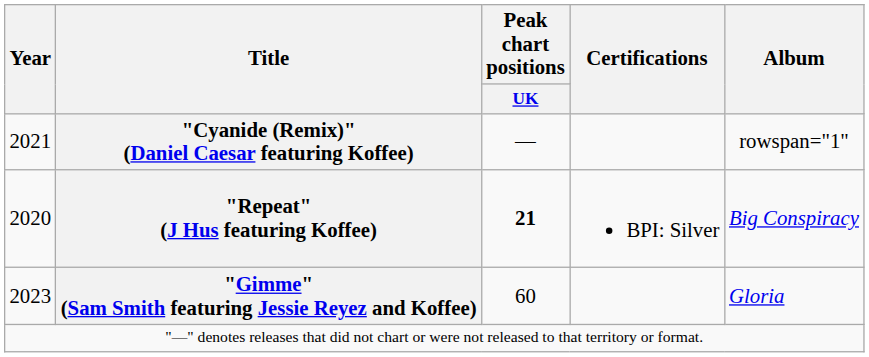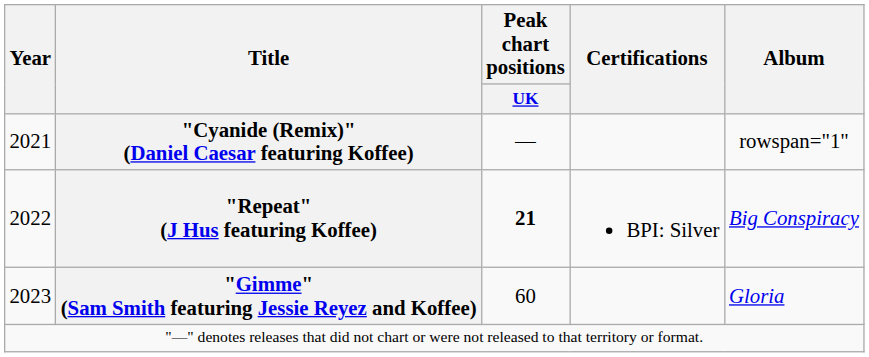(30, 218) 2020 -> (30, 218) 2022
